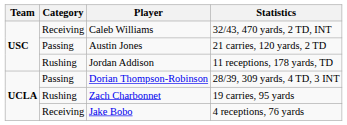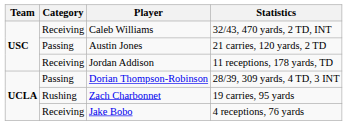(59, 62) Rushing -> (63, 62) Receiving
